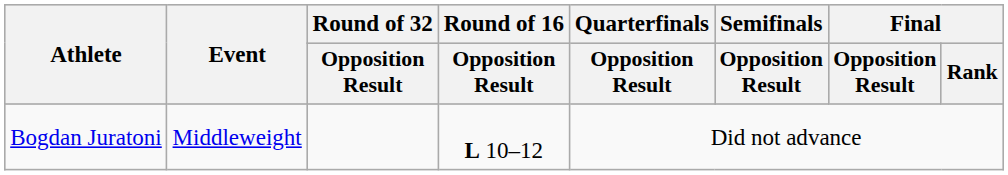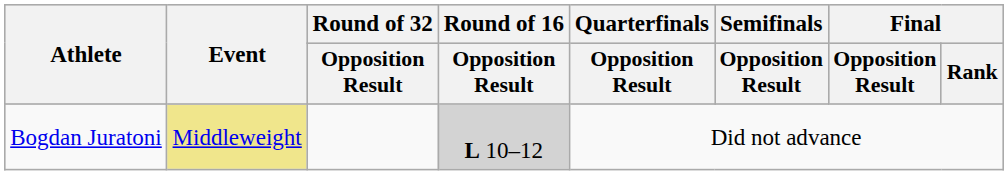(237, 137) no background -> (237, 137) khaki background
(504, 150) no background -> (504, 150) lightgrey background
